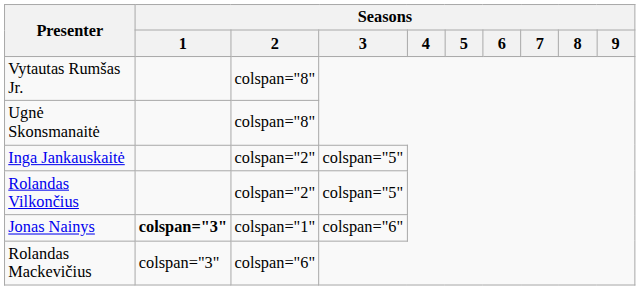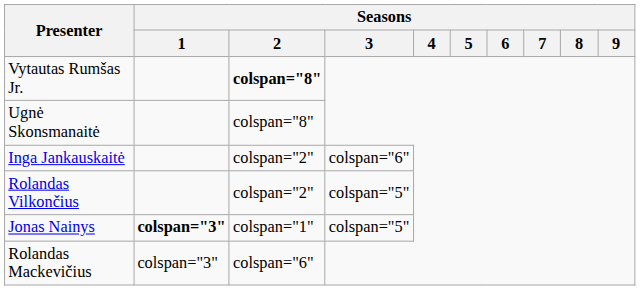(275, 78) normal -> (277, 78) bold
(363, 157) colspan="5" -> (369, 157) colspan="6"
(363, 227) colspan="6" -> (369, 227) colspan="5"
